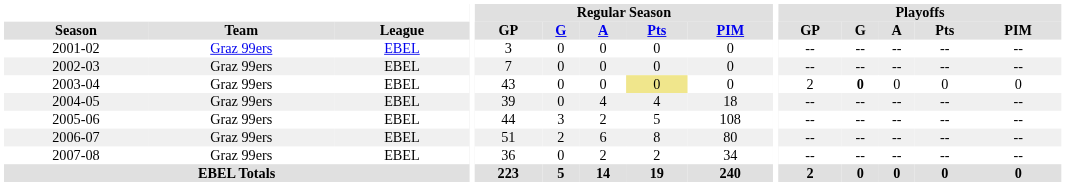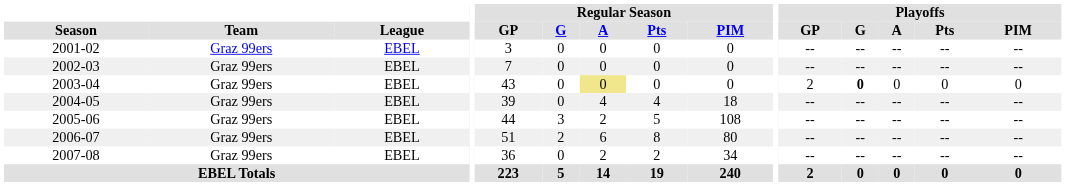(603, 84) no background -> (603, 84) khaki background
(657, 84) khaki background -> (657, 84) no background
